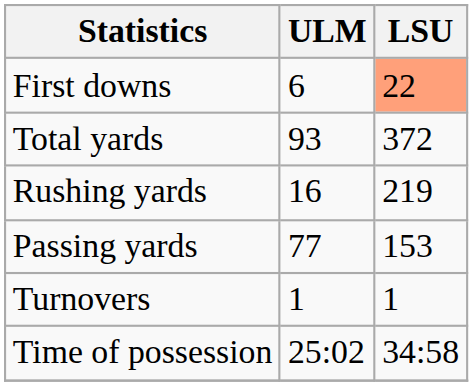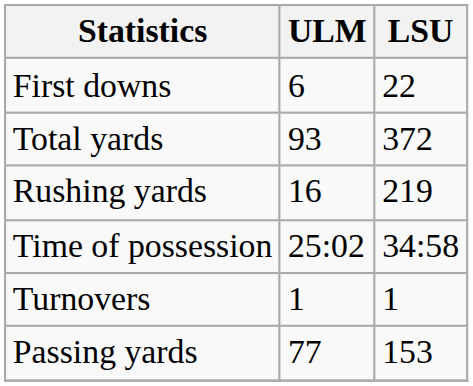(399, 84) lightsalmon background -> (399, 84) no background
rows swapped: (105, 245) <-> (143, 352)
